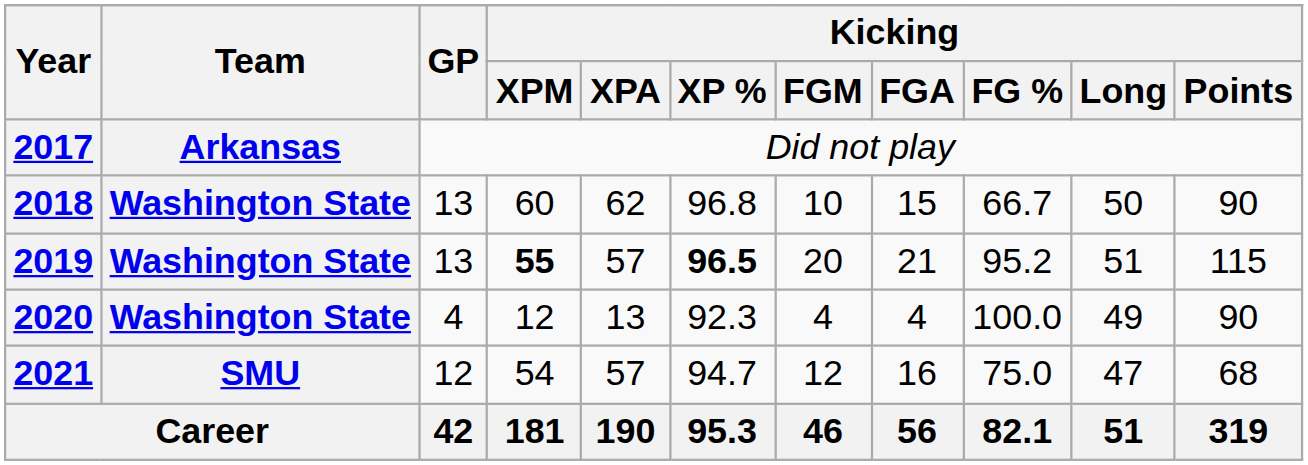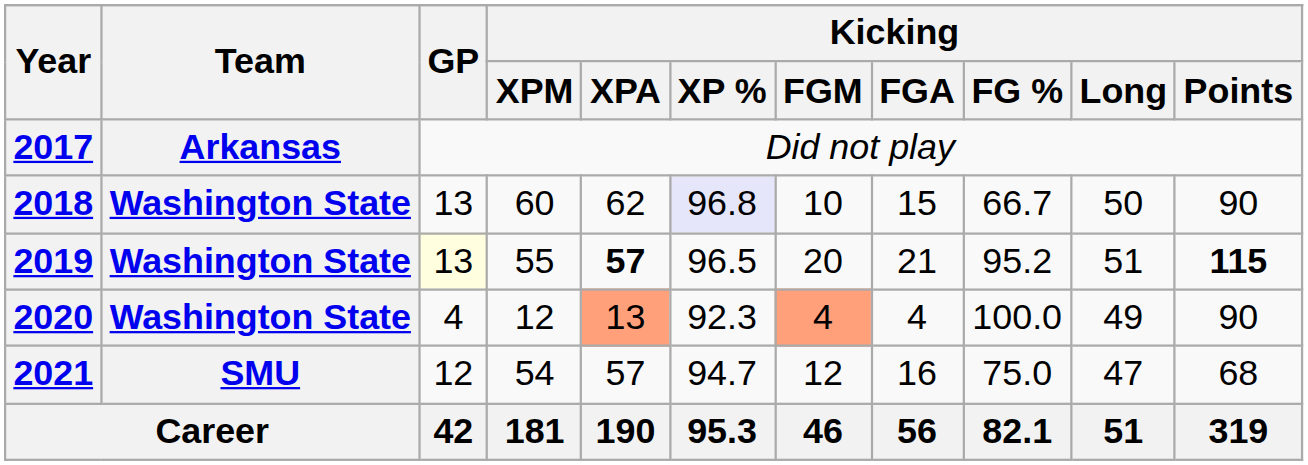(722, 203) no background -> (722, 203) lavender background
(453, 260) no background -> (453, 260) lightyellow background
(535, 260) bold -> (535, 260) normal
(625, 260) normal -> (625, 260) bold
(722, 260) bold -> (722, 260) normal
(1238, 260) normal -> (1238, 260) bold
(625, 317) no background -> (625, 317) lightsalmon background
(823, 317) no background -> (823, 317) lightsalmon background
